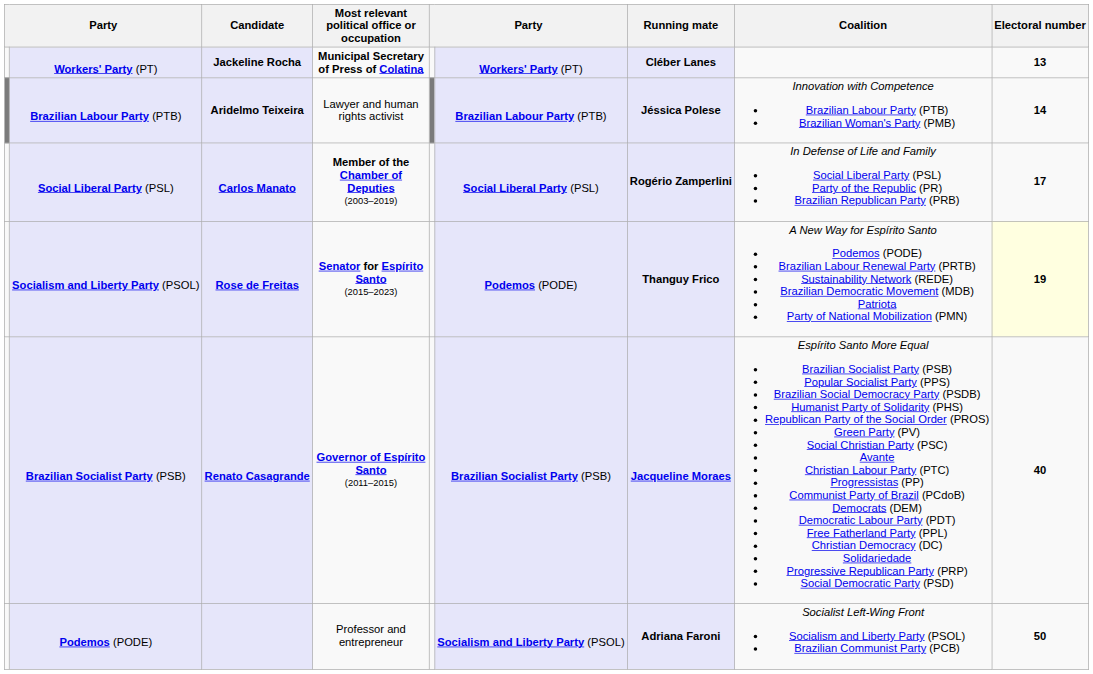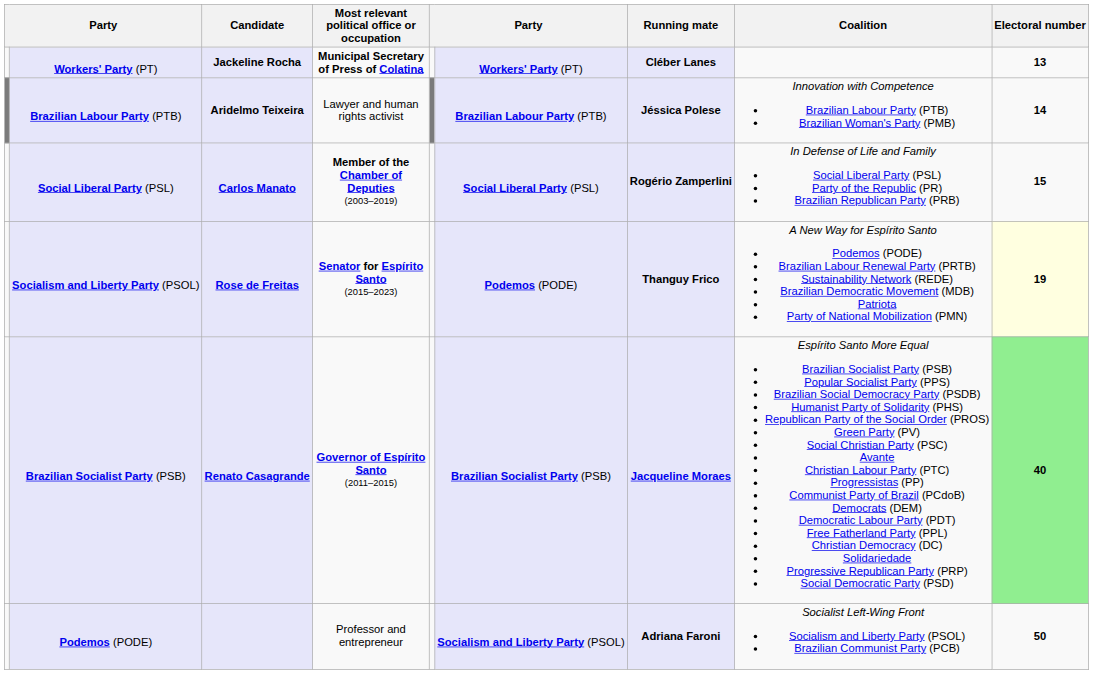(1040, 182) 17 -> (1040, 182) 15
(1040, 470) no background -> (1040, 470) lightgreen background
